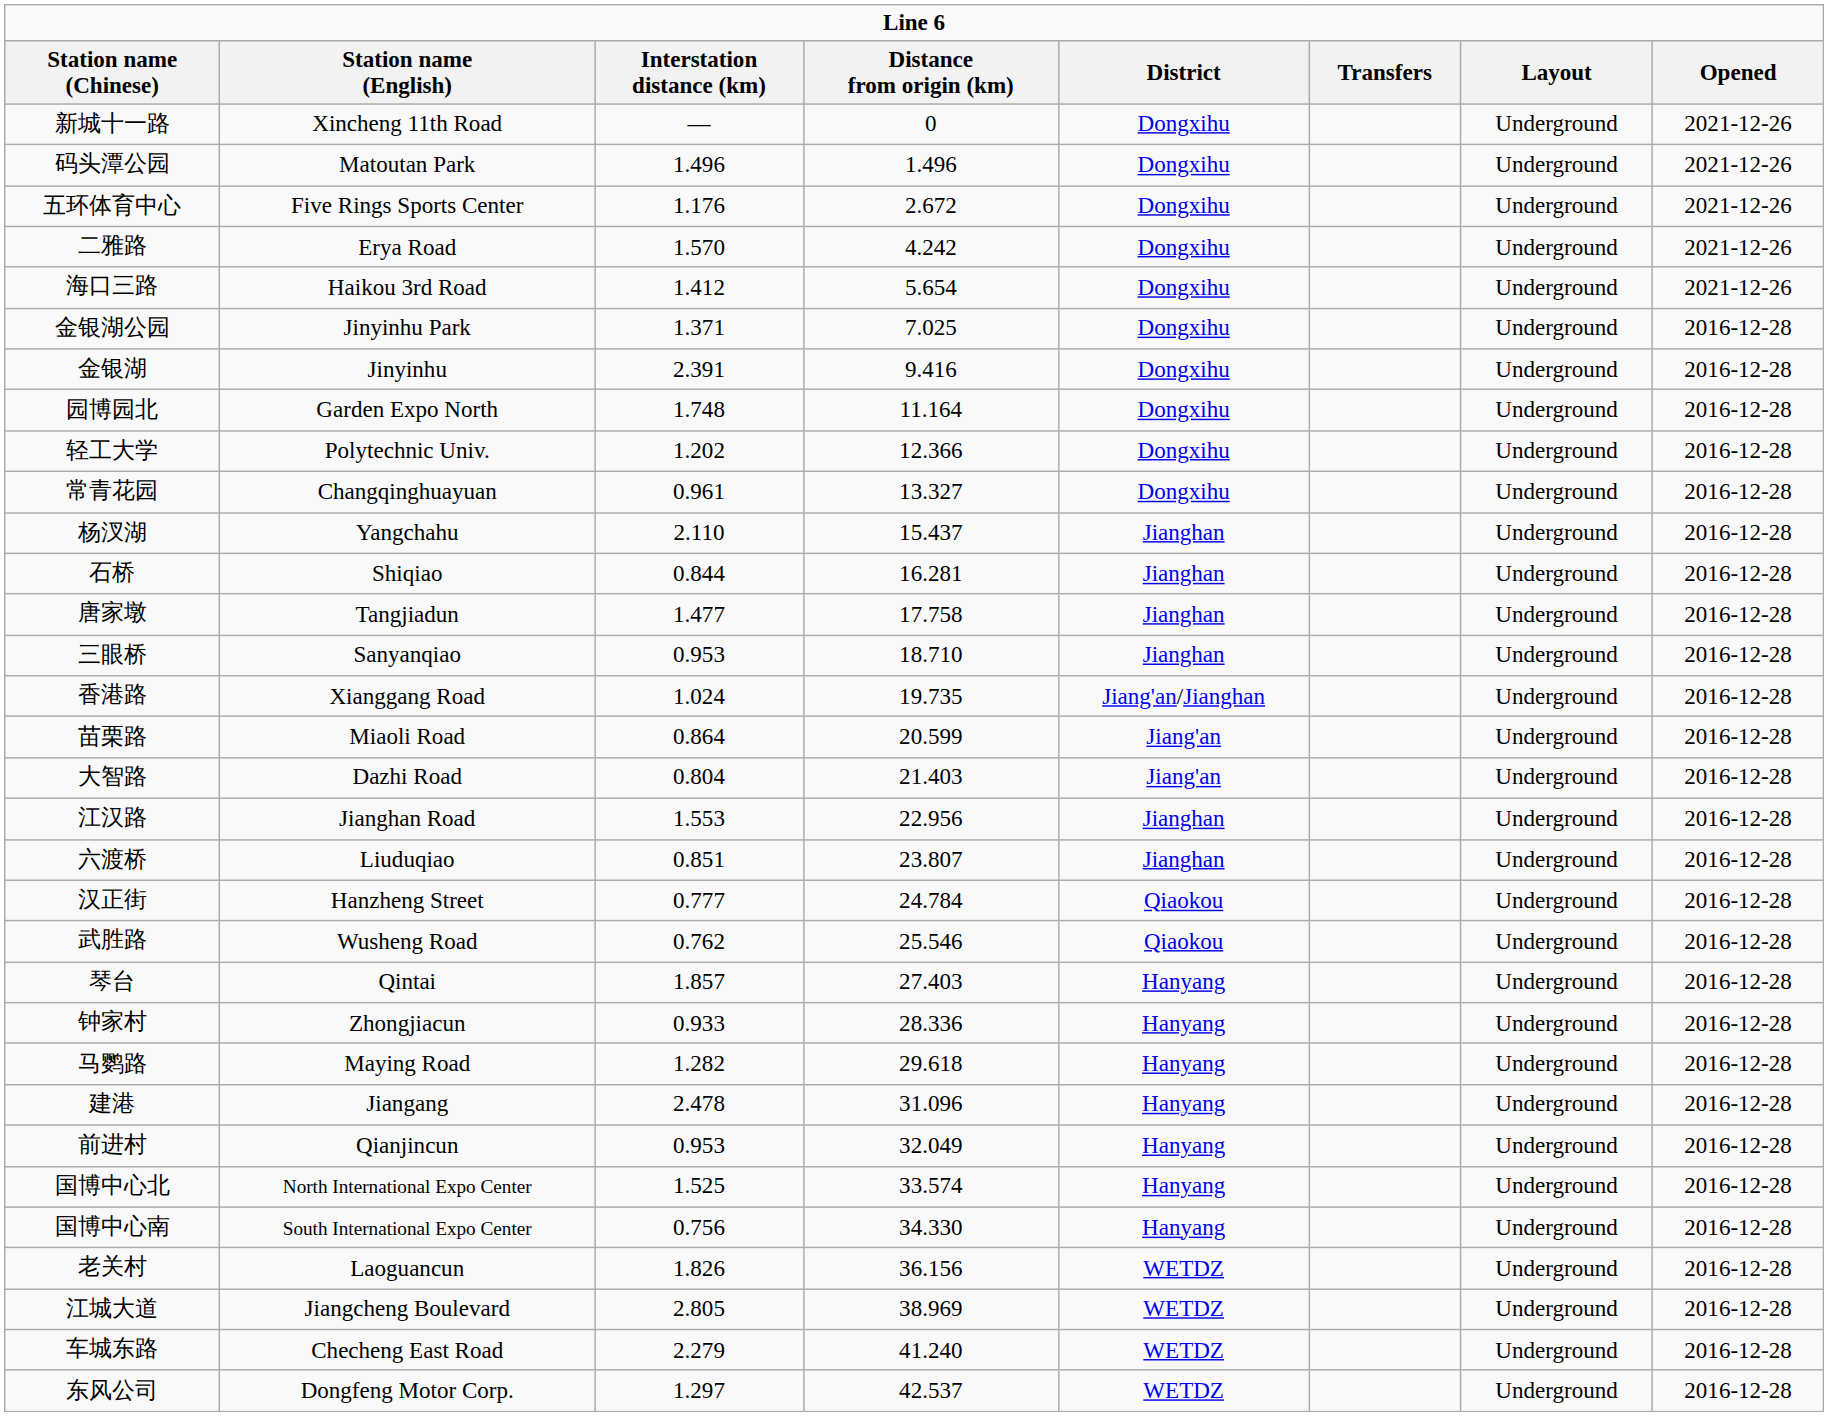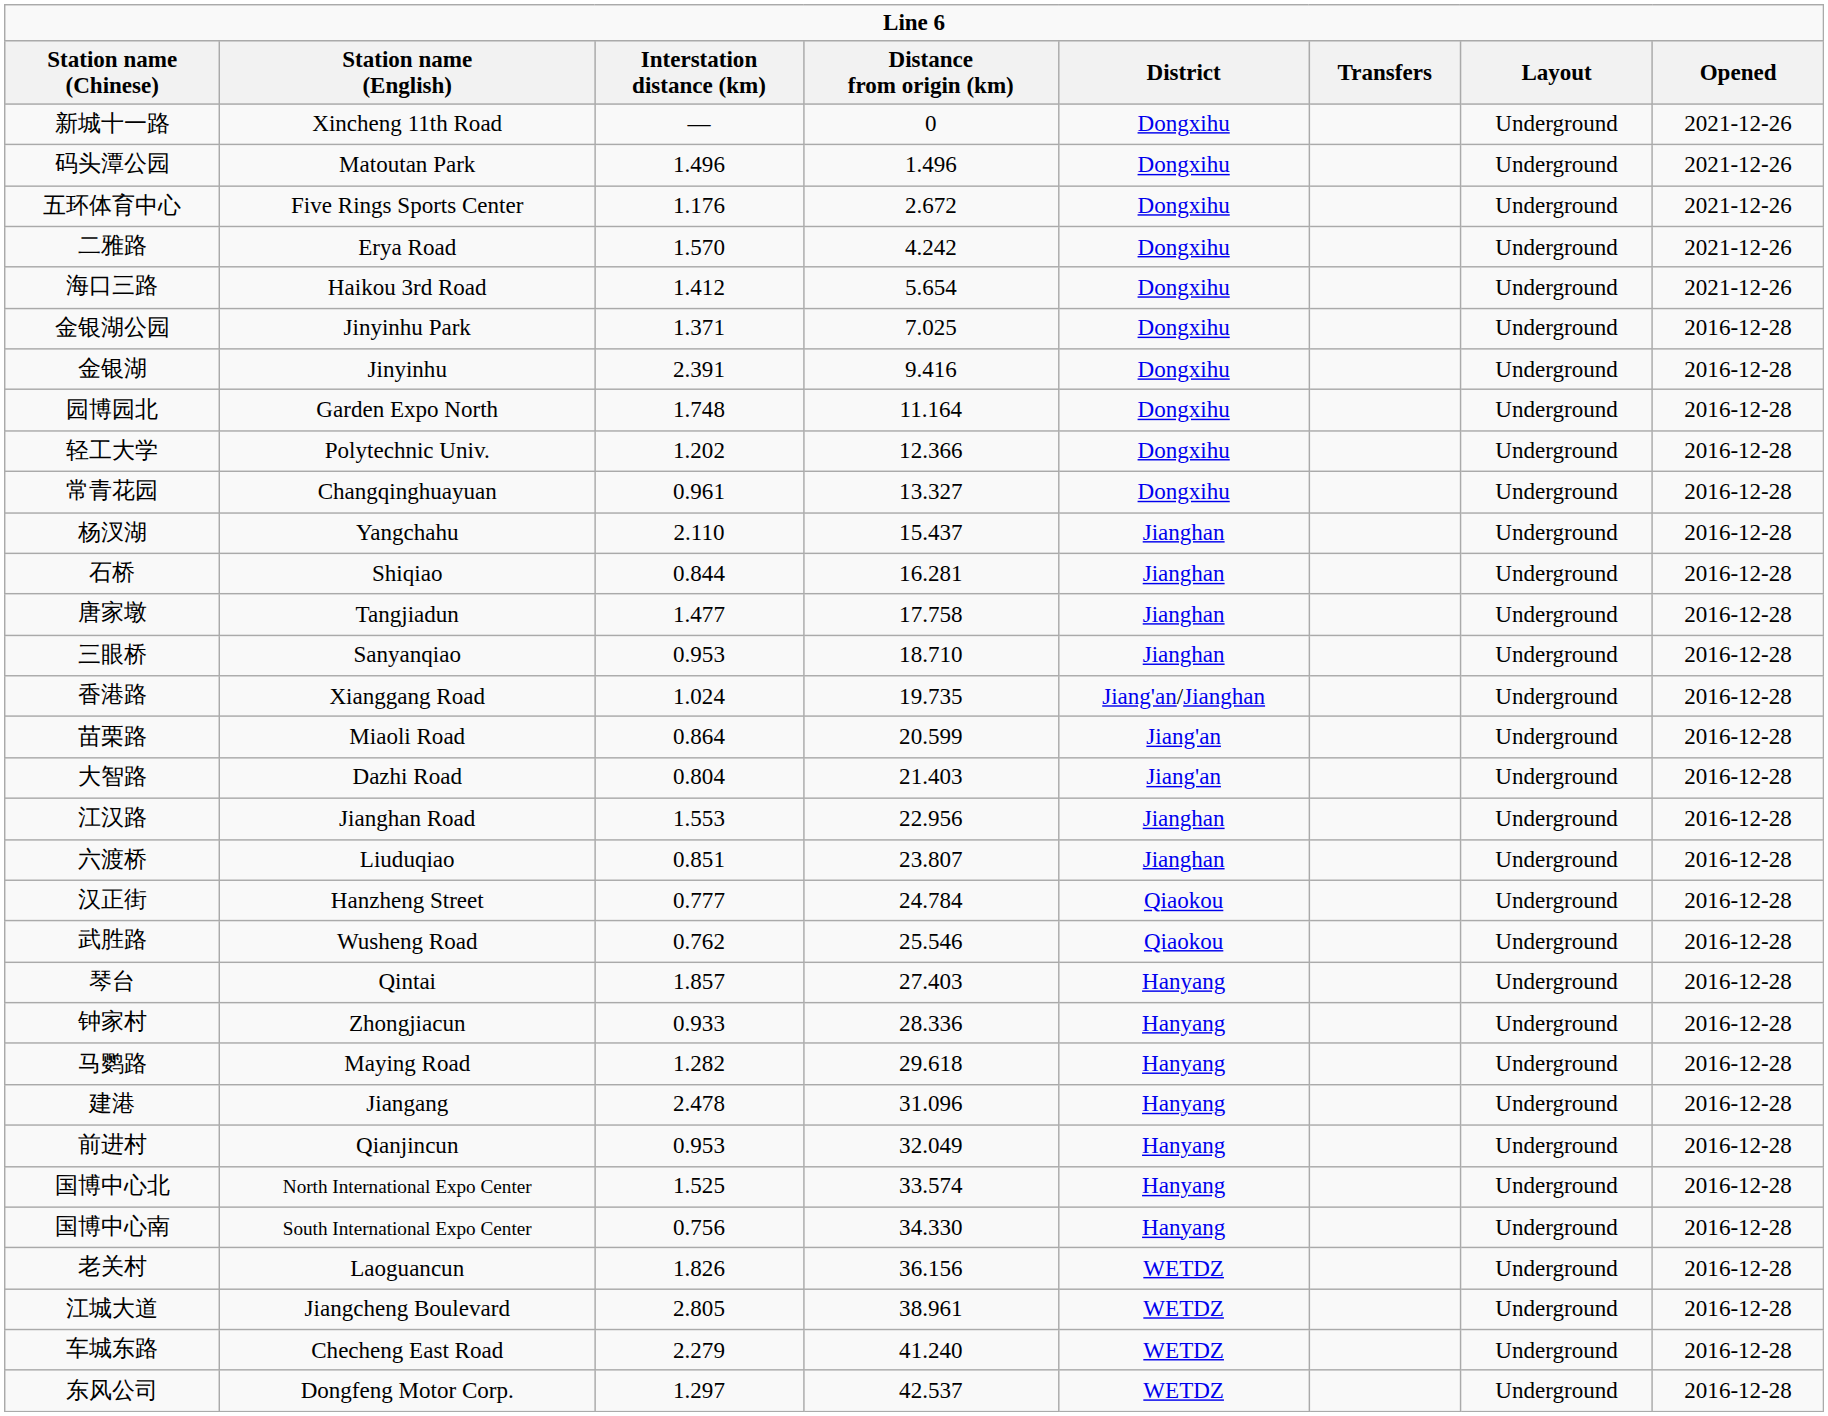(931, 1308) 38.969 -> (931, 1308) 38.961
